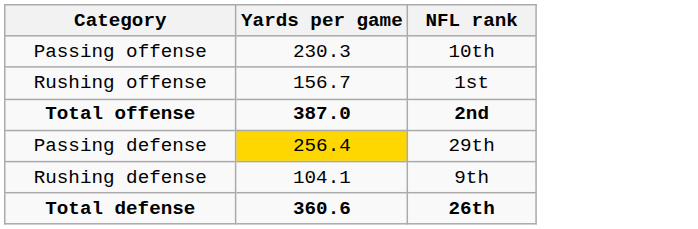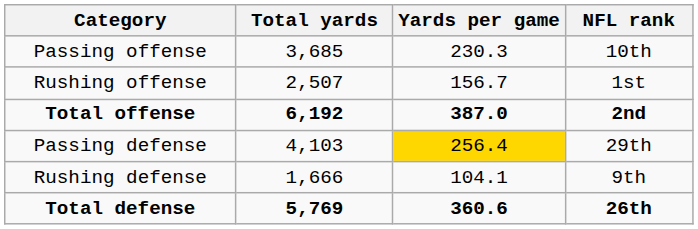+ column: (314, 20)
